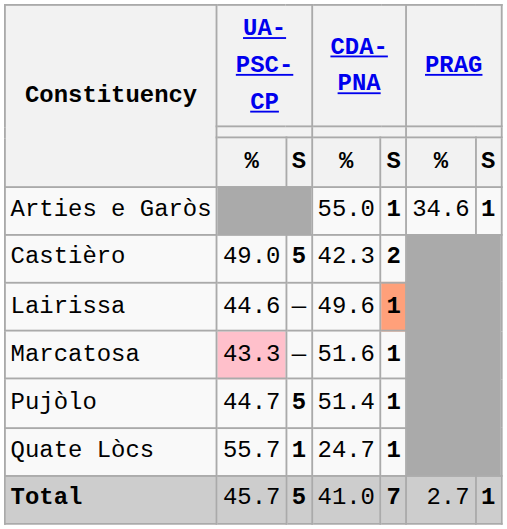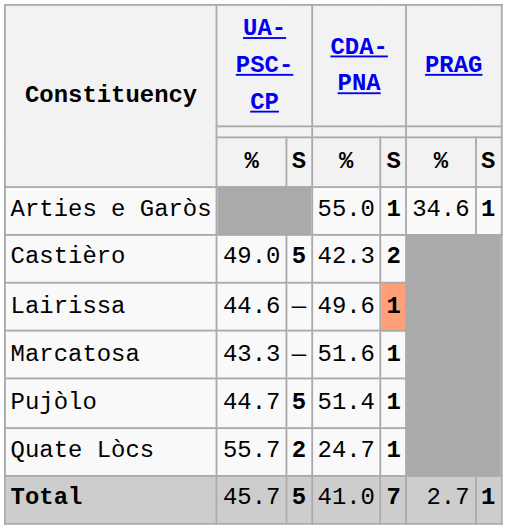(252, 354) pink background -> (252, 354) no background
(299, 450) 1 -> (299, 450) 2
